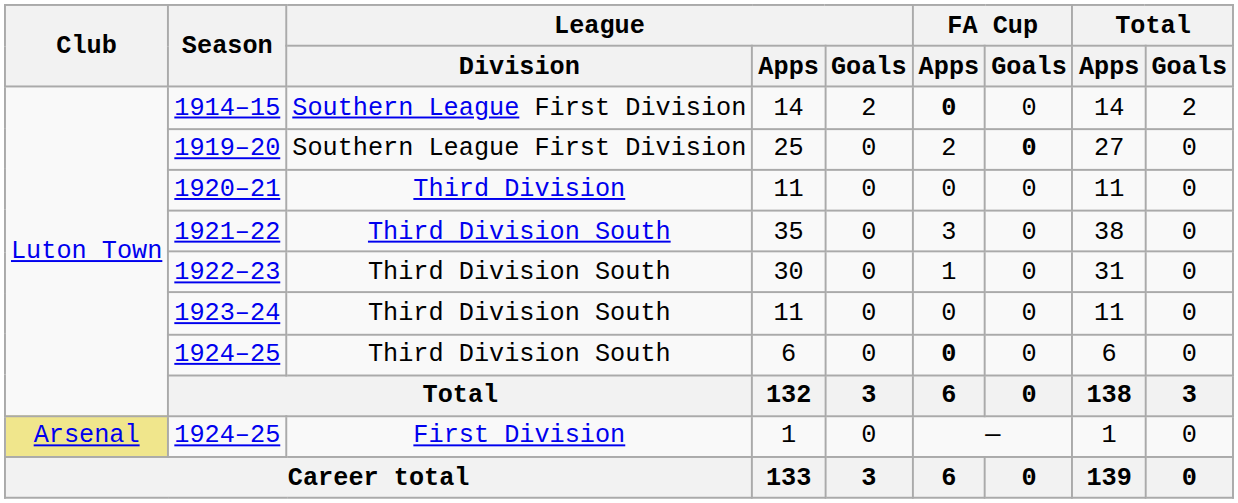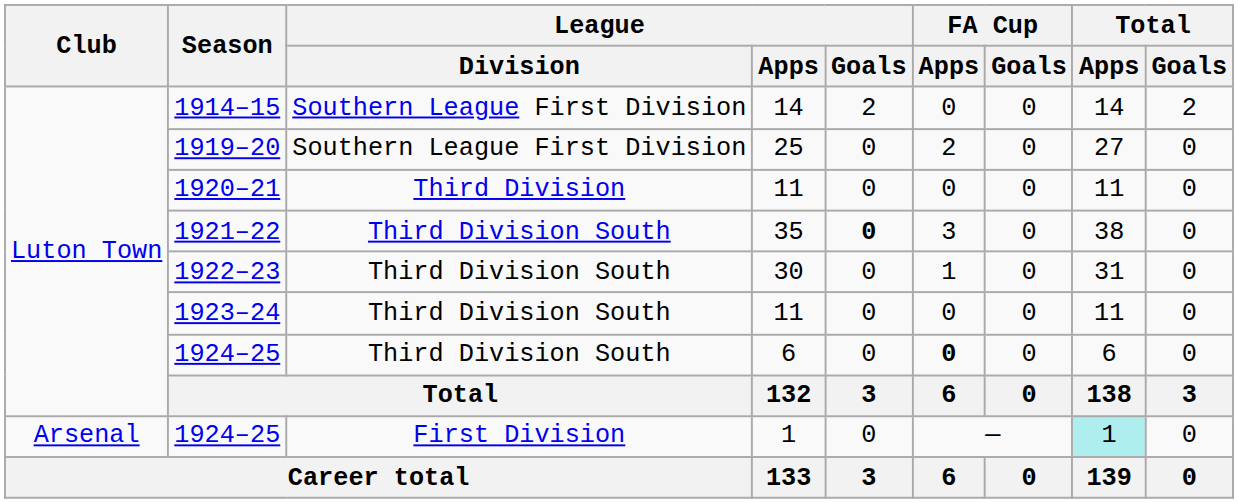(949, 108) bold -> (949, 108) normal
(1029, 149) bold -> (1029, 149) normal
(869, 231) normal -> (869, 231) bold
(87, 437) khaki background -> (87, 437) no background
(1109, 437) no background -> (1109, 437) paleturquoise background
